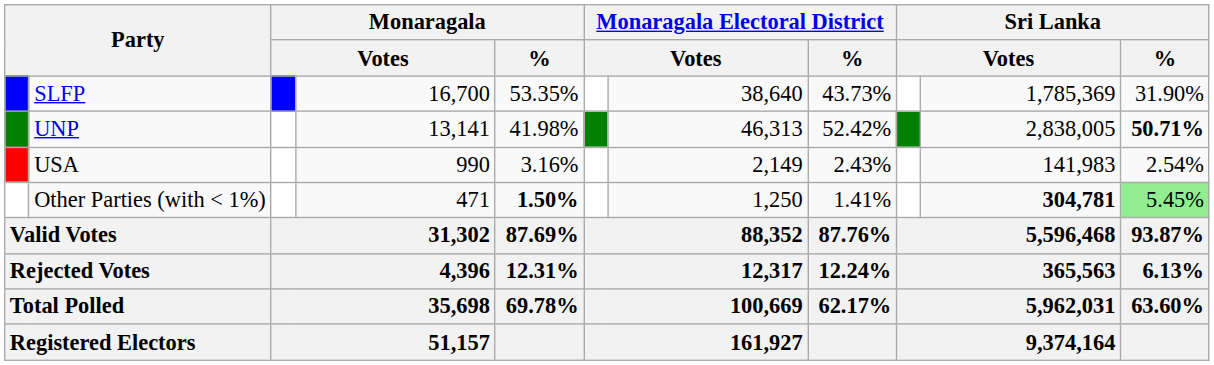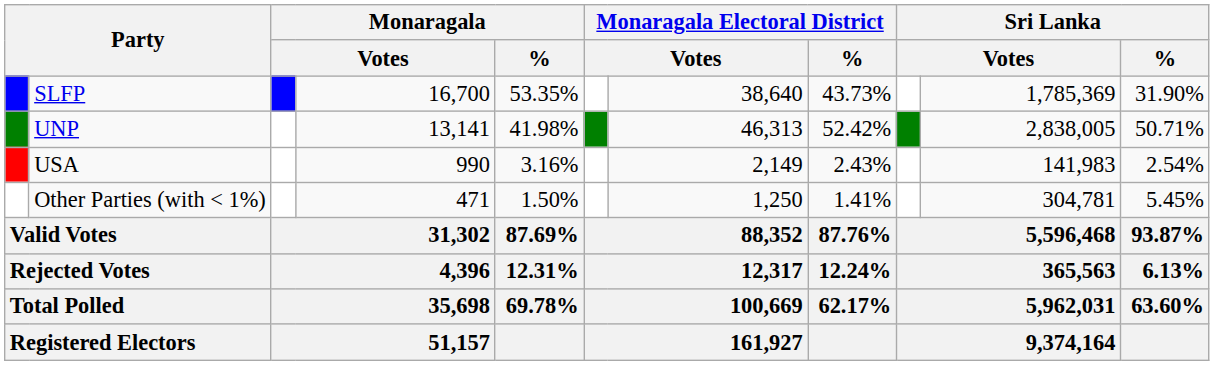(1168, 128) bold -> (1169, 128) normal
(548, 199) bold -> (550, 199) normal
(1079, 199) bold -> (1079, 199) normal
(1175, 199) lightgreen background -> (1175, 199) no background
